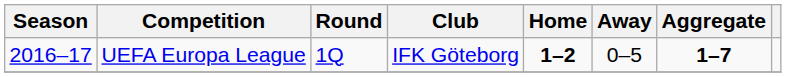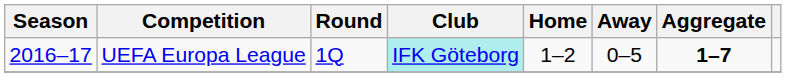(456, 54) no background -> (456, 54) paleturquoise background
(558, 54) bold -> (558, 54) normal
